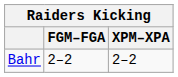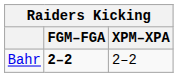(60, 61) normal -> (60, 61) bold
